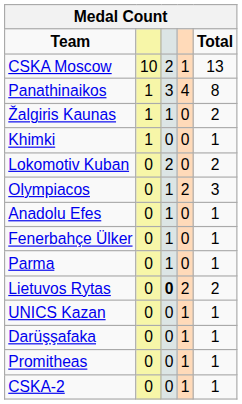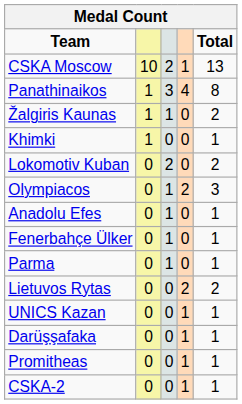(169, 288) bold -> (169, 288) normal
